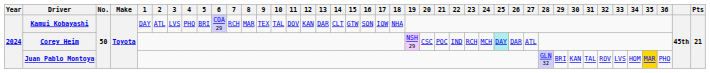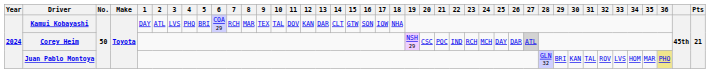(501, 41) paleturquoise background -> (501, 41) no background
(531, 41) no background -> (531, 41) lightgrey background
(650, 59) gold background -> (650, 59) no background
(665, 59) no background -> (665, 59) khaki background
